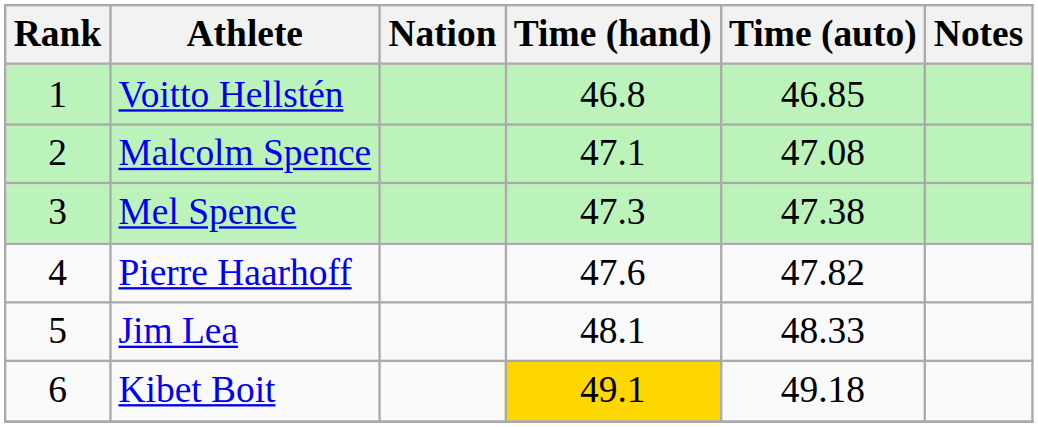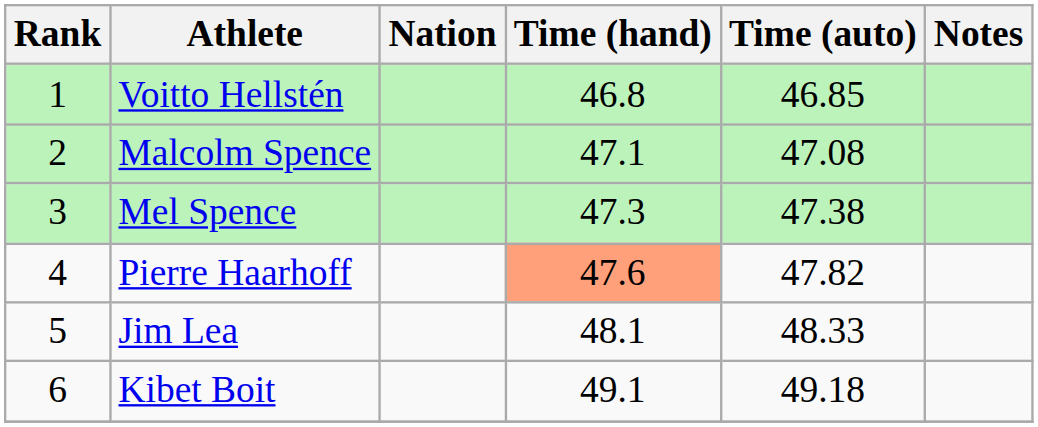(613, 271) no background -> (613, 271) lightsalmon background
(613, 390) gold background -> (613, 390) no background
